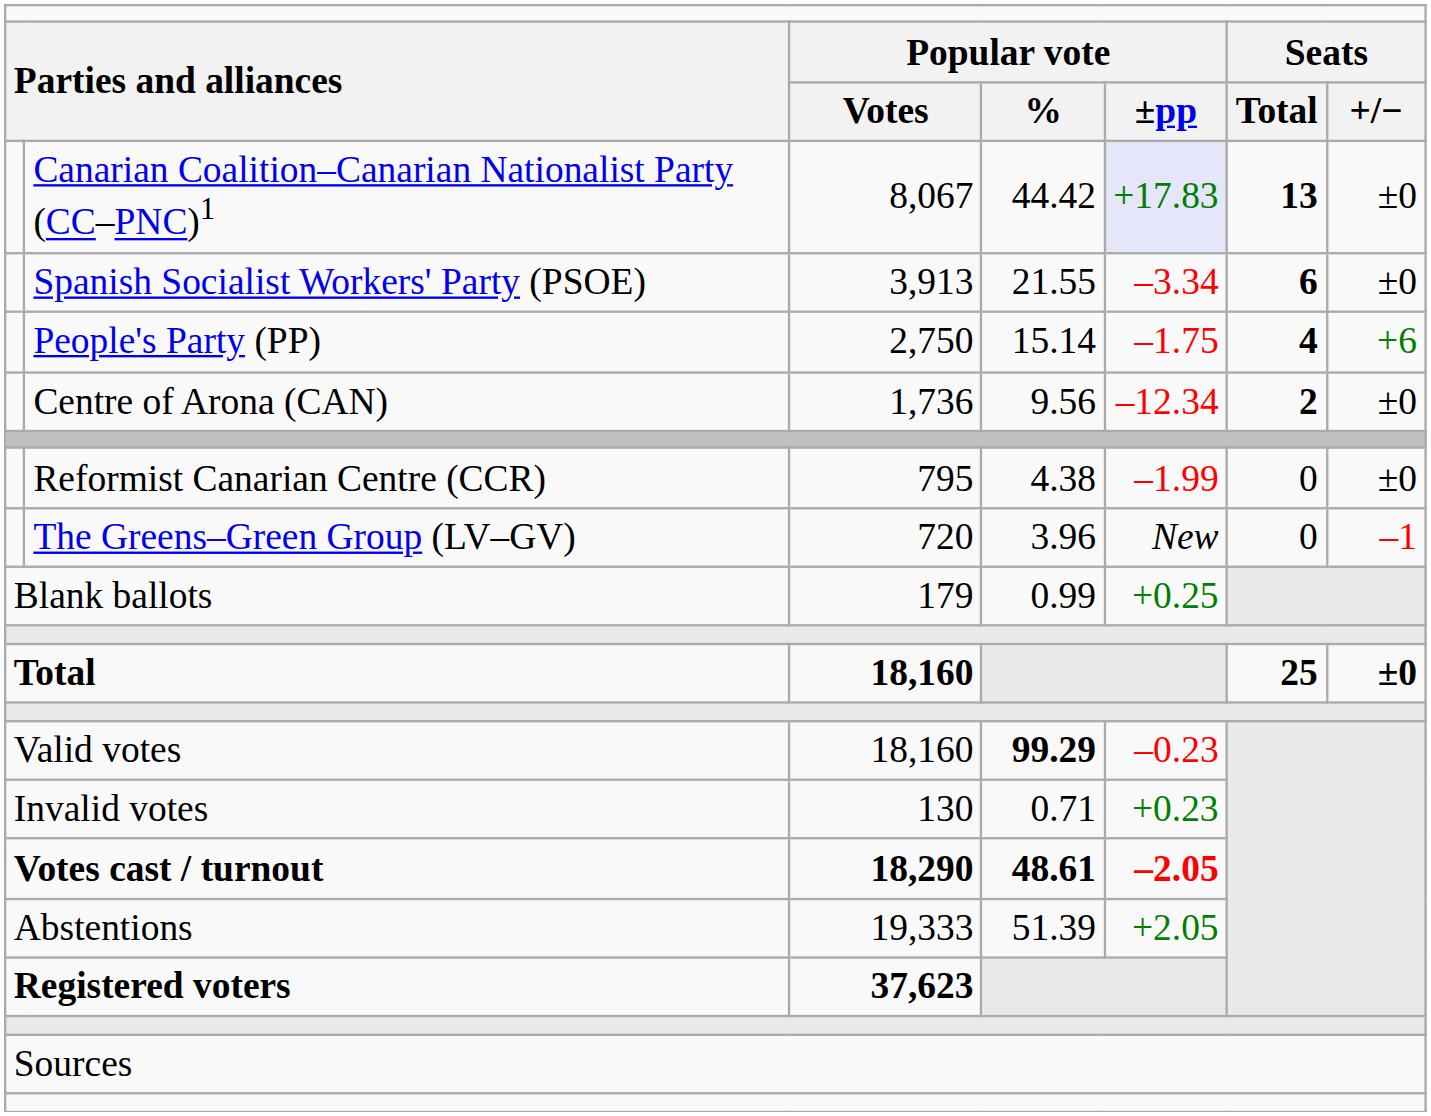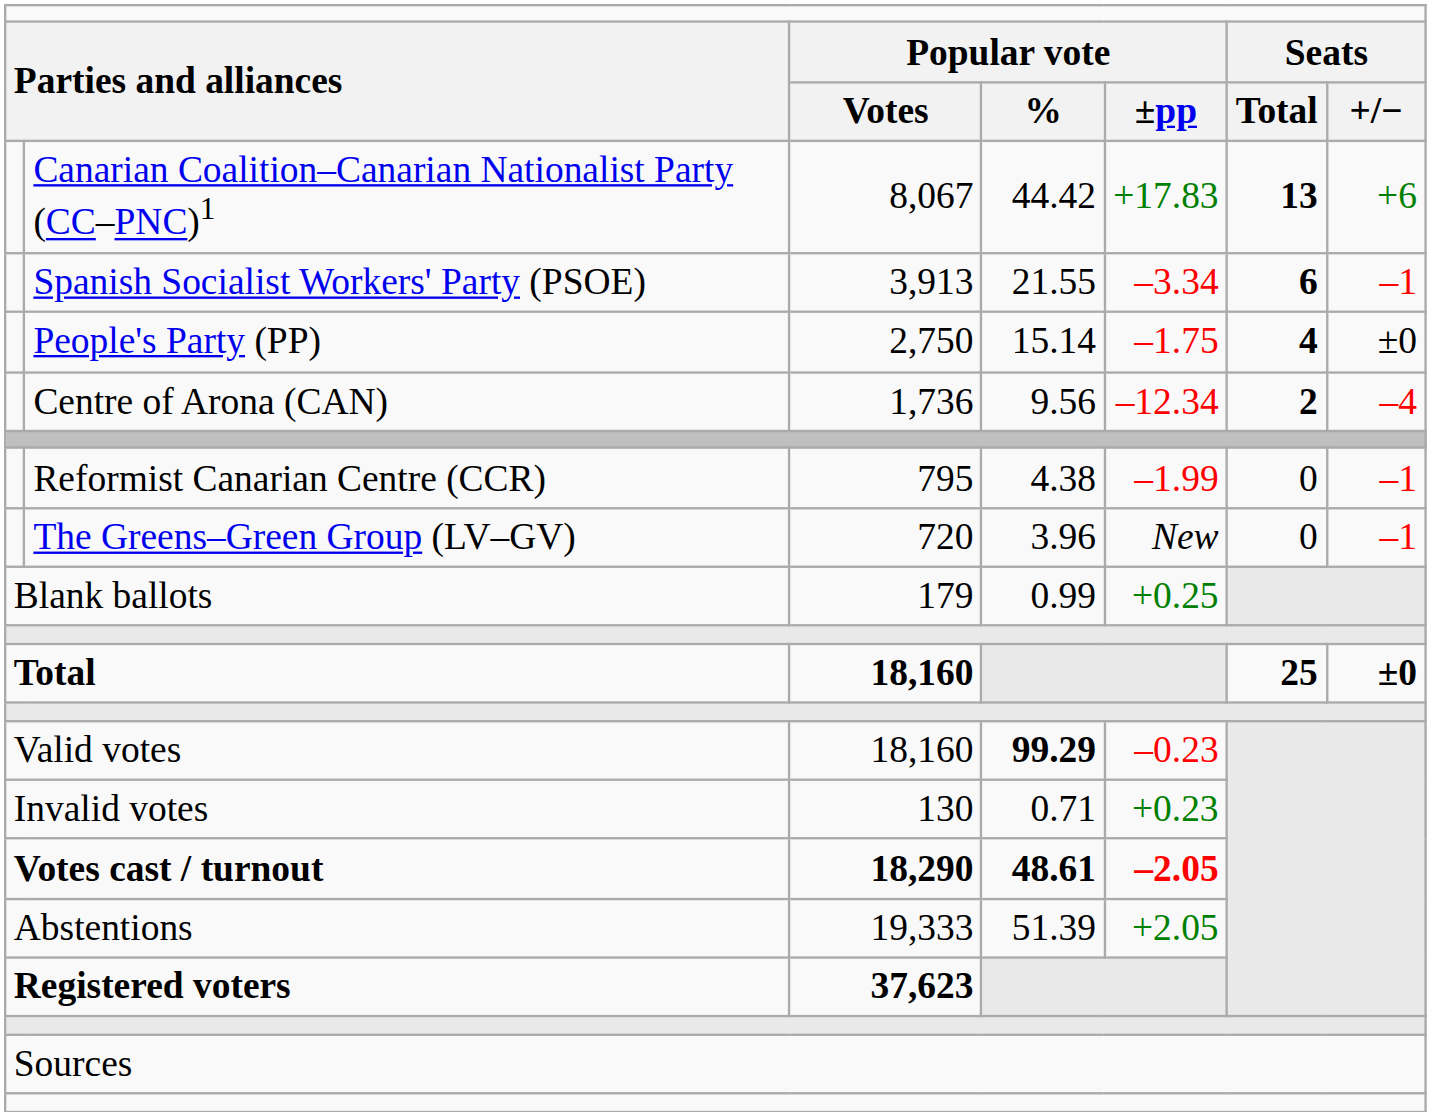(1166, 196) lavender background -> (1166, 196) no background
(1397, 196) ±0 -> (1397, 196) +6
(1397, 281) ±0 -> (1398, 281) –1
(1397, 341) +6 -> (1397, 341) ±0
(1397, 400) ±0 -> (1398, 400) –4
(1397, 477) ±0 -> (1398, 477) –1
